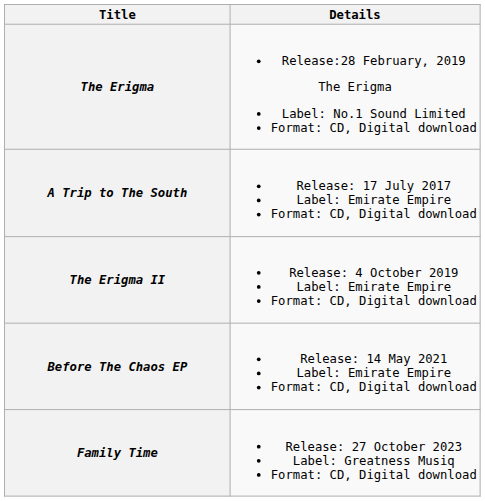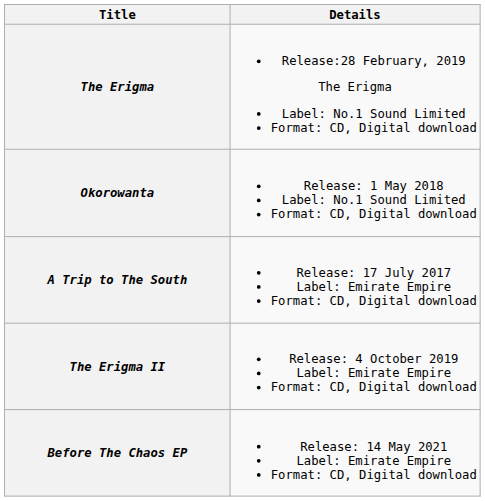+ row: (117, 193)
- row: (117, 453)
